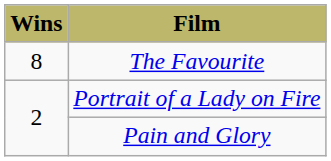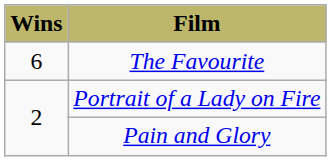(36, 60) 8 -> (36, 60) 6
